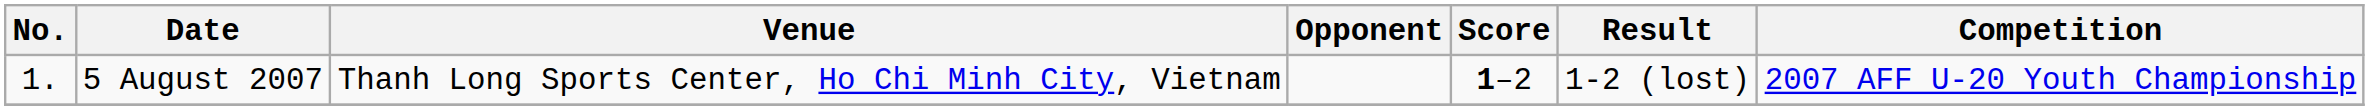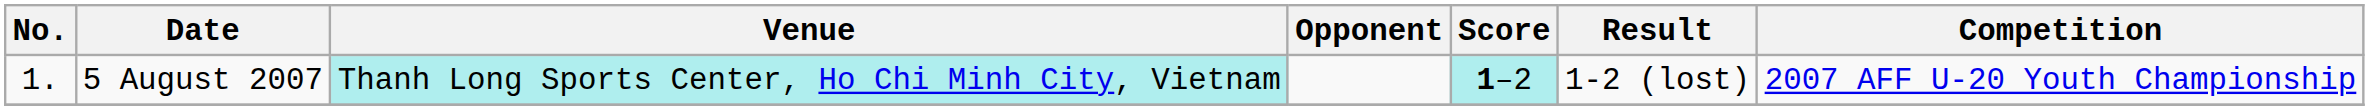(809, 81) no background -> (809, 81) paleturquoise background
(1504, 81) no background -> (1504, 81) paleturquoise background
